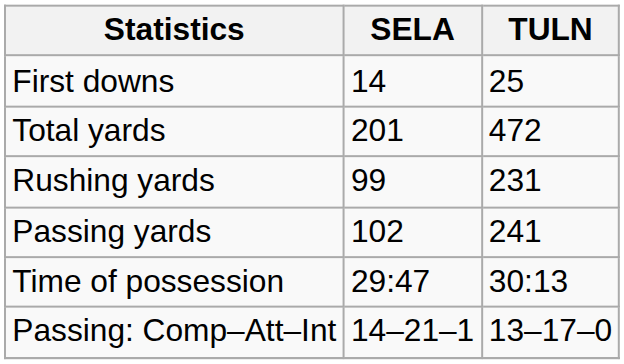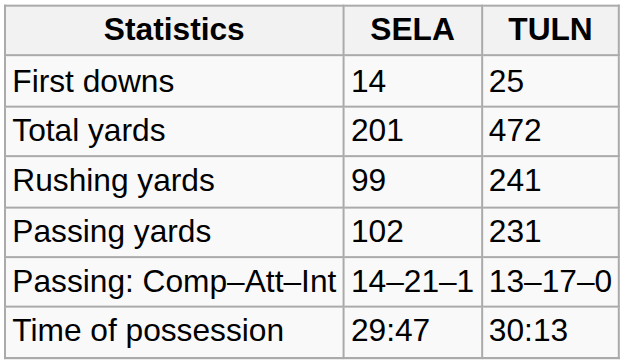(515, 181) 231 -> (515, 181) 241
(515, 231) 241 -> (515, 231) 231
rows swapped: (174, 331) <-> (148, 281)
